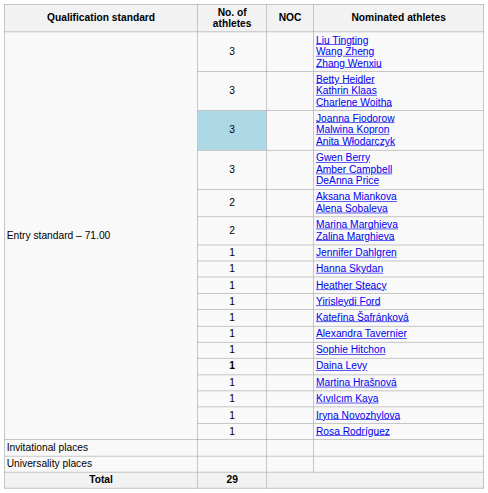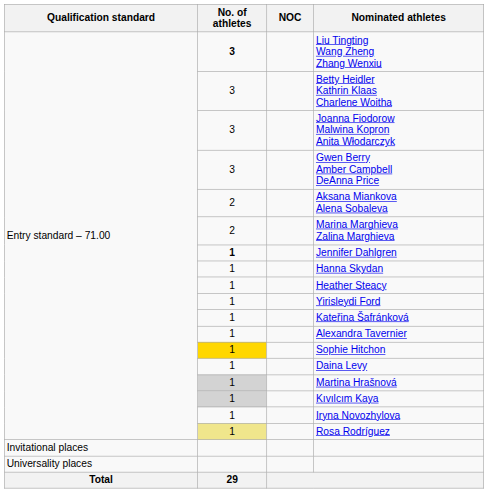(232, 51) normal -> (232, 51) bold
(232, 130) lightblue background -> (232, 130) no background
(232, 253) normal -> (232, 253) bold
(232, 350) no background -> (232, 350) gold background
(232, 366) bold -> (232, 366) normal
(232, 382) no background -> (232, 382) lightgrey background
(232, 399) no background -> (232, 399) lightgrey background
(232, 431) no background -> (232, 431) khaki background
